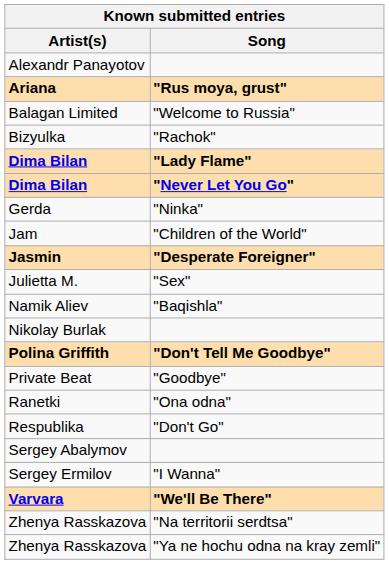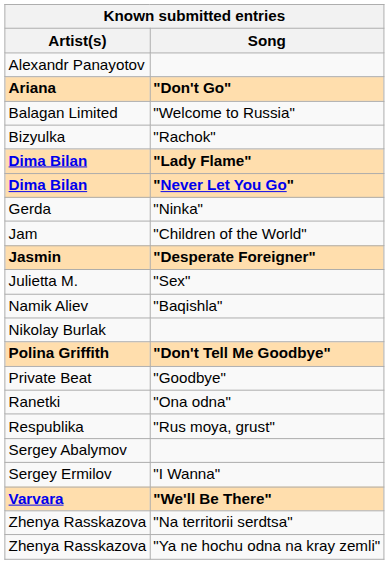(220, 88) "Rus moya, grust" -> (192, 88) "Don't Go"
(188, 426) "Don't Go" -> (214, 426) "Rus moya, grust"
